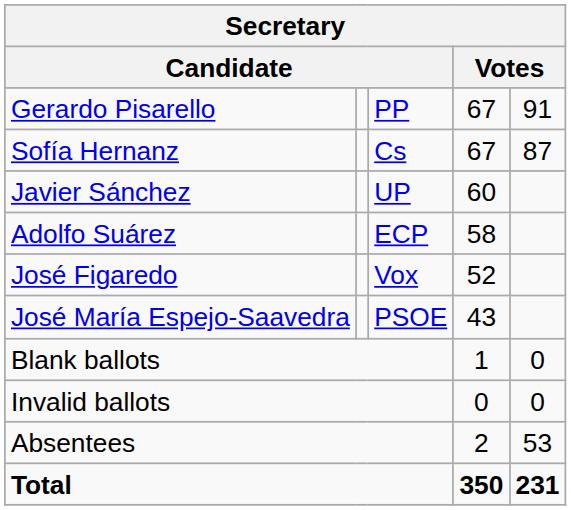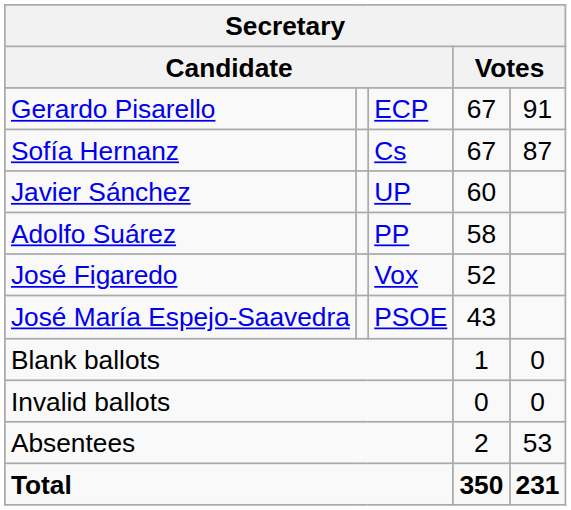(392, 109) PP -> (401, 109) ECP
(401, 234) ECP -> (392, 234) PP
